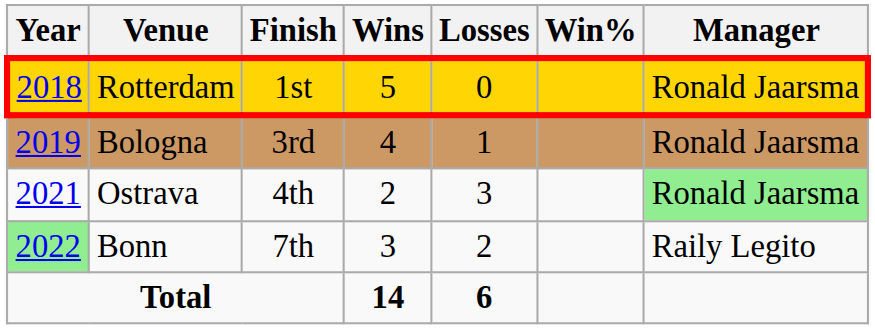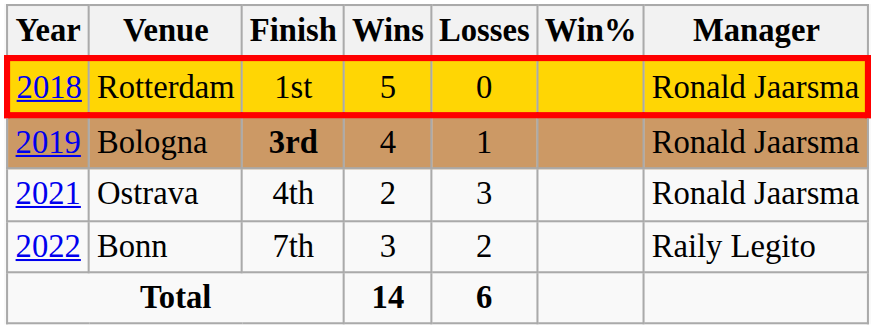(293, 142) normal -> (293, 142) bold
(755, 193) lightgreen background -> (755, 193) no background
(48, 245) lightgreen background -> (48, 245) no background
